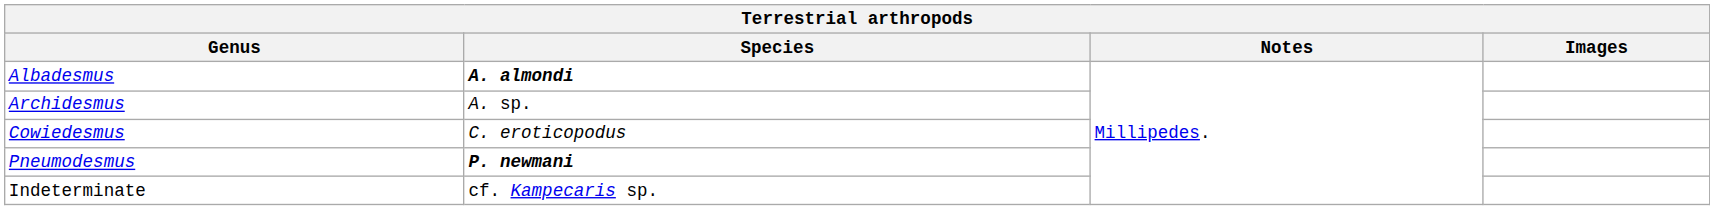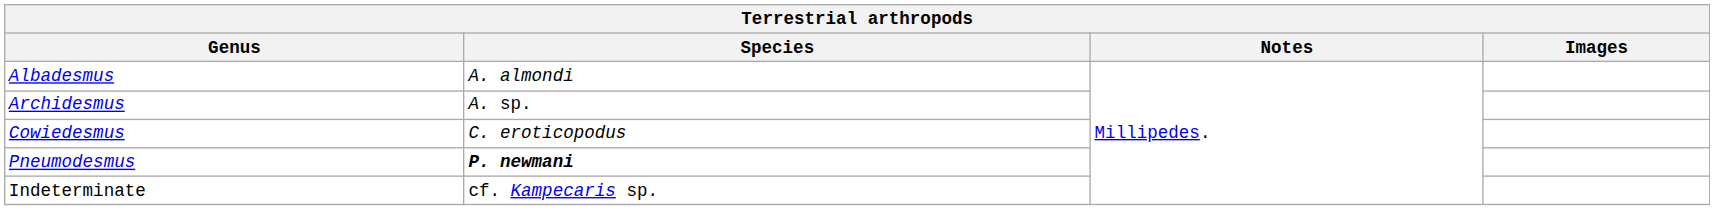(521, 76) bold -> (521, 76) normal
